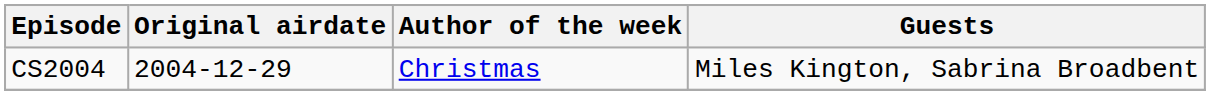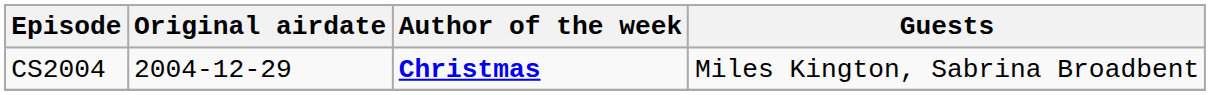(470, 69) normal -> (470, 69) bold
